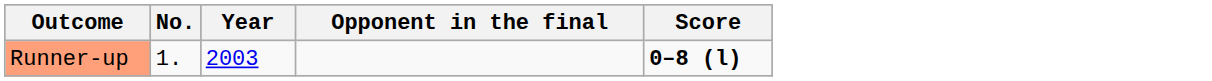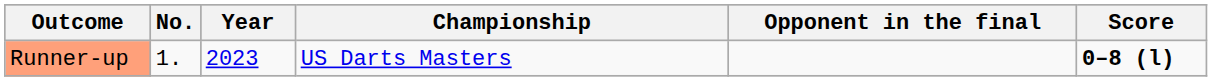+ column: (512, 23)
(232, 59) 2003 -> (232, 59) 2023
